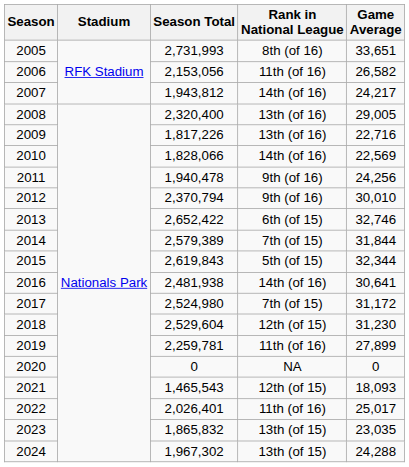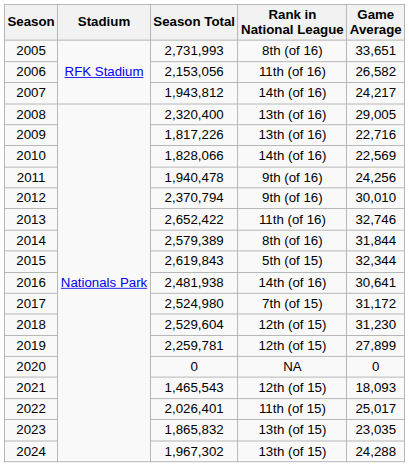(292, 219) 6th (of 15) -> (292, 219) 11th (of 16)
(292, 240) 7th (of 15) -> (292, 240) 8th (of 16)
(292, 345) 11th (of 16) -> (292, 345) 12th (of 15)
(292, 409) 11th (of 16) -> (292, 409) 11th (of 15)
